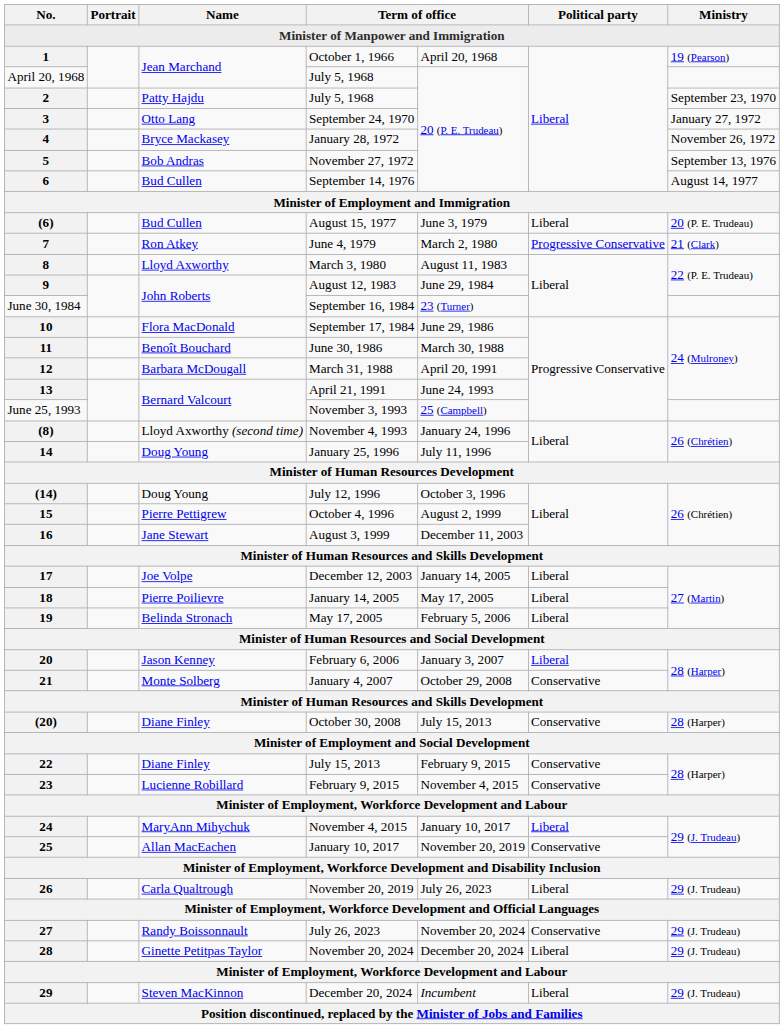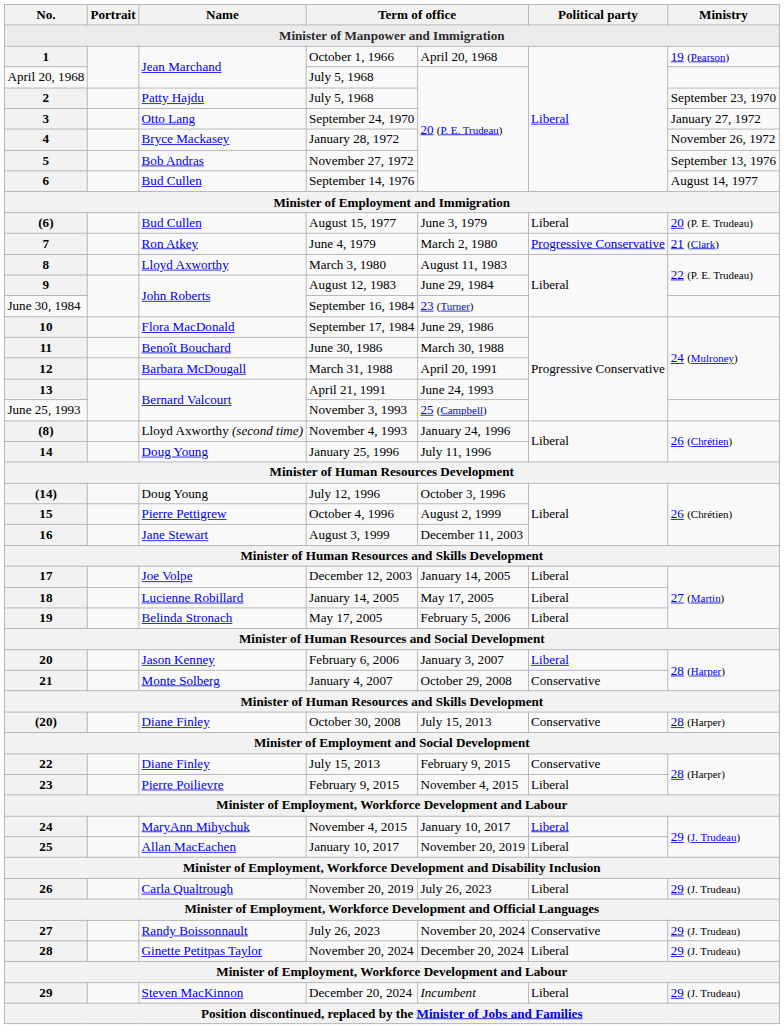(183, 597) Pierre Poilievre -> (192, 597) Lucienne Robillard
(192, 784) Lucienne Robillard -> (183, 784) Pierre Poilievre
(566, 784) Conservative -> (550, 784) Liberal
(566, 847) Conservative -> (550, 847) Liberal
